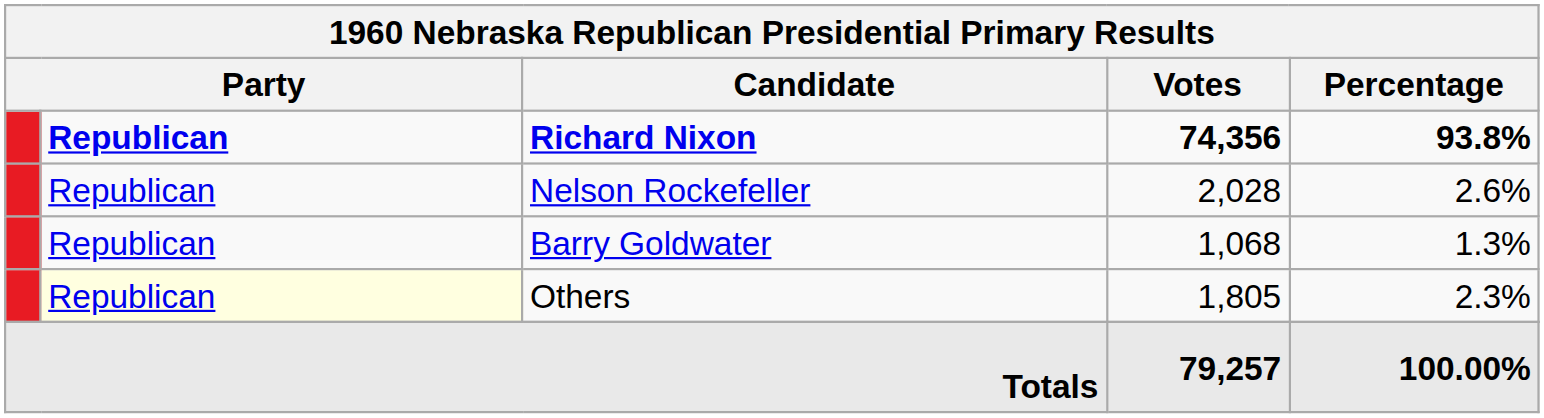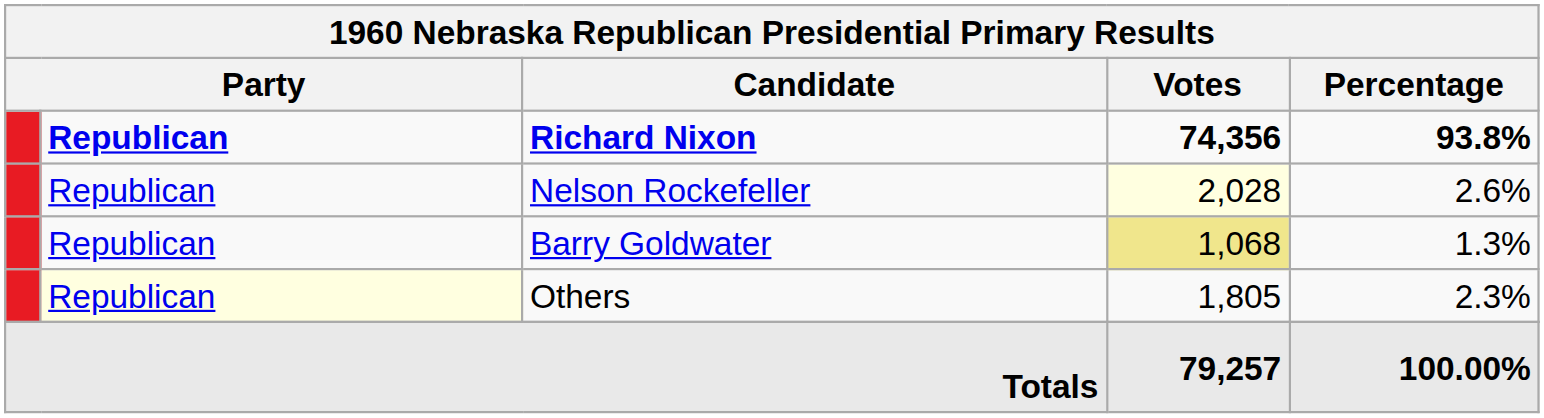(1239, 191) no background -> (1239, 191) lightyellow background
(1239, 244) no background -> (1239, 244) khaki background
